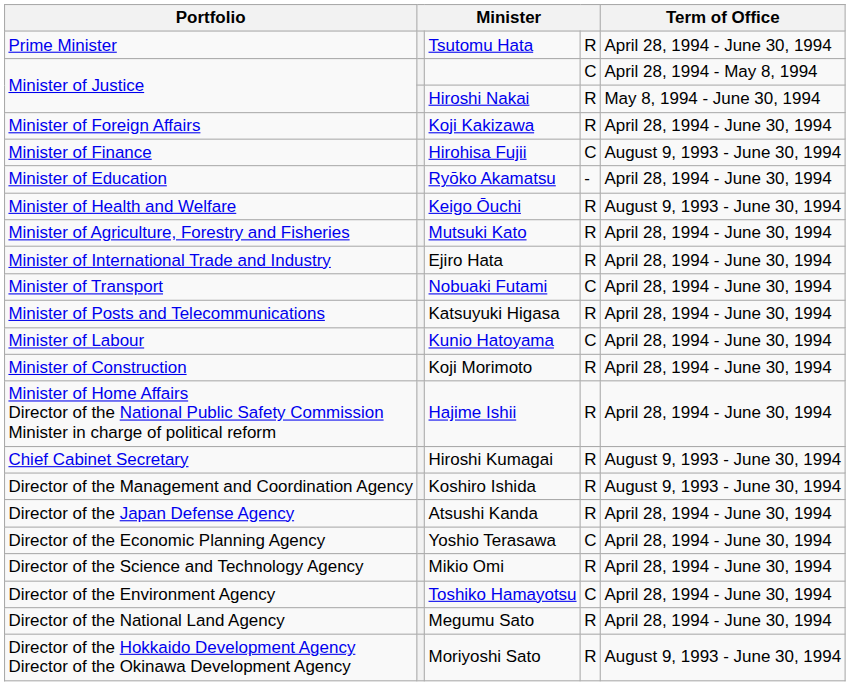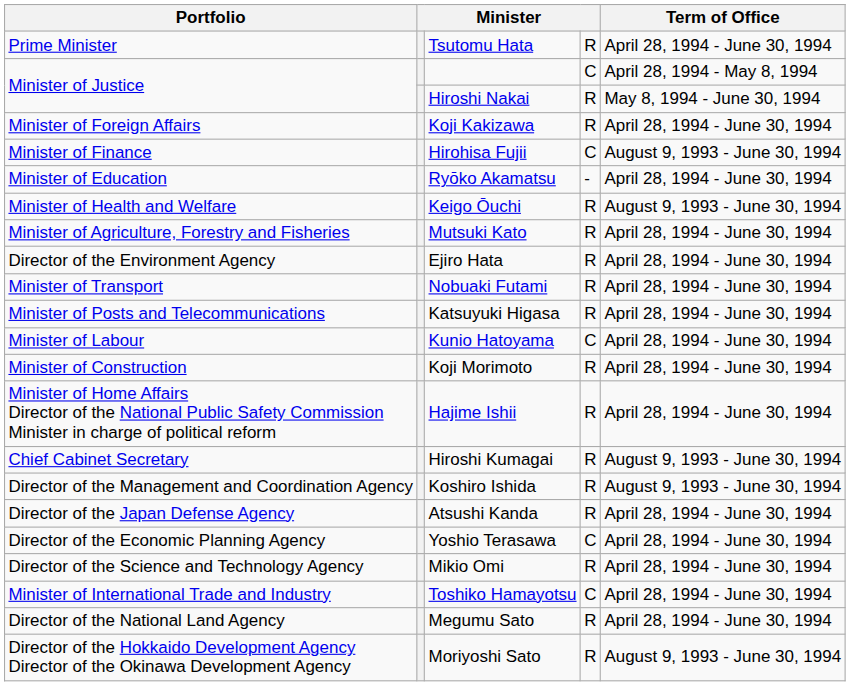(170, 260) Minister of International Trade and Industry -> (142, 260) Director of the Environment Agency
(590, 286) C -> (590, 286) R
(142, 594) Director of the Environment Agency -> (170, 594) Minister of International Trade and Industry
